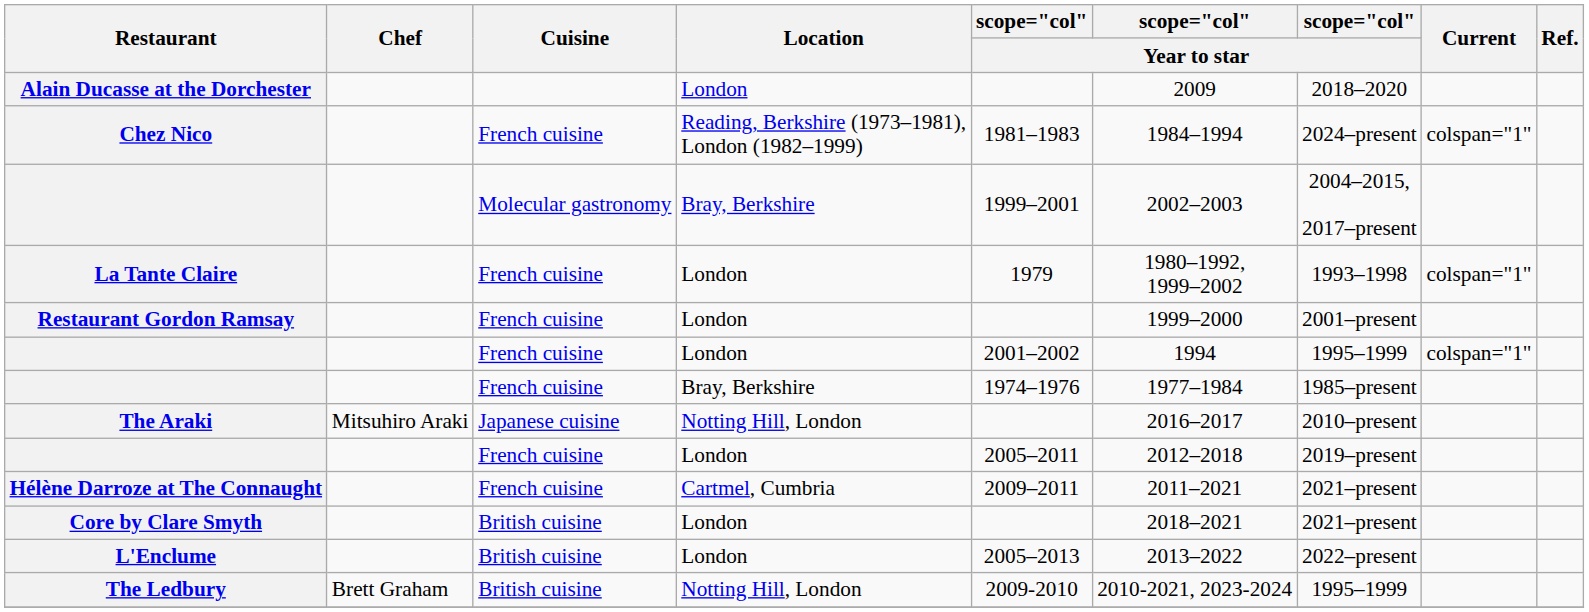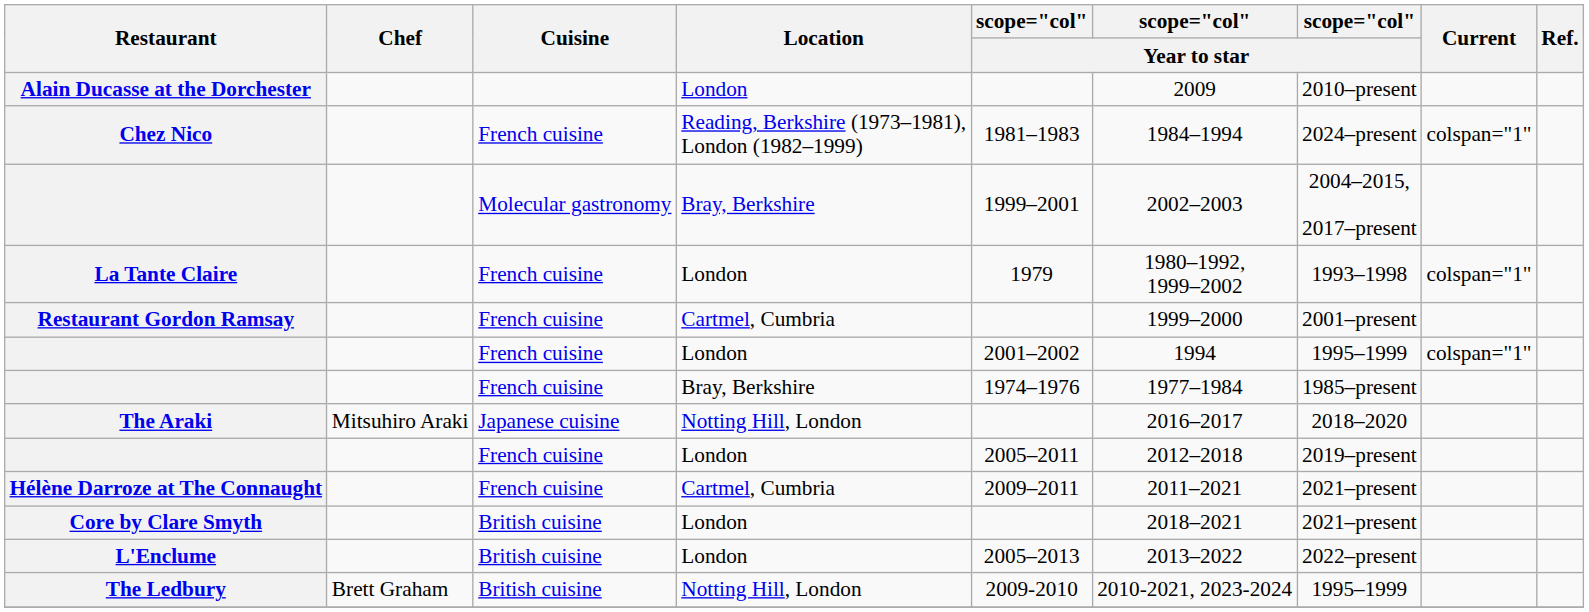(1359, 88) 2018–2020 -> (1359, 88) 2010–present
(714, 319) London -> (758, 319) Cartmel, Cumbria
(1359, 420) 2010–present -> (1359, 420) 2018–2020
